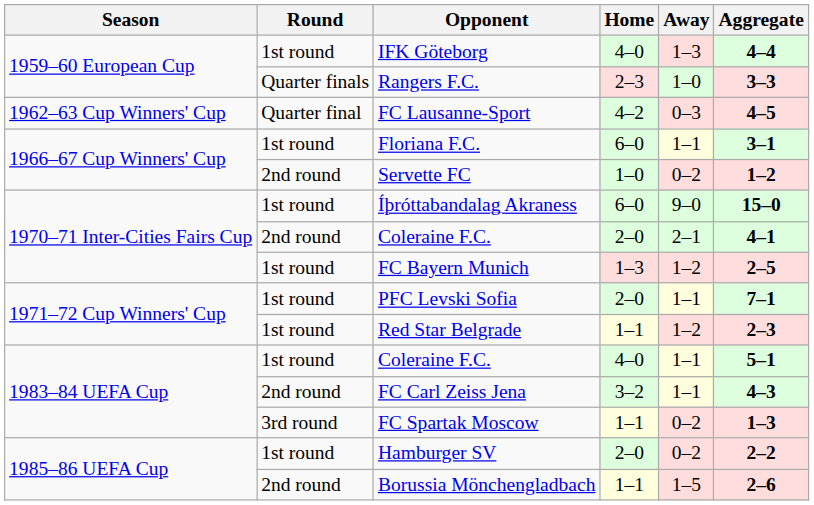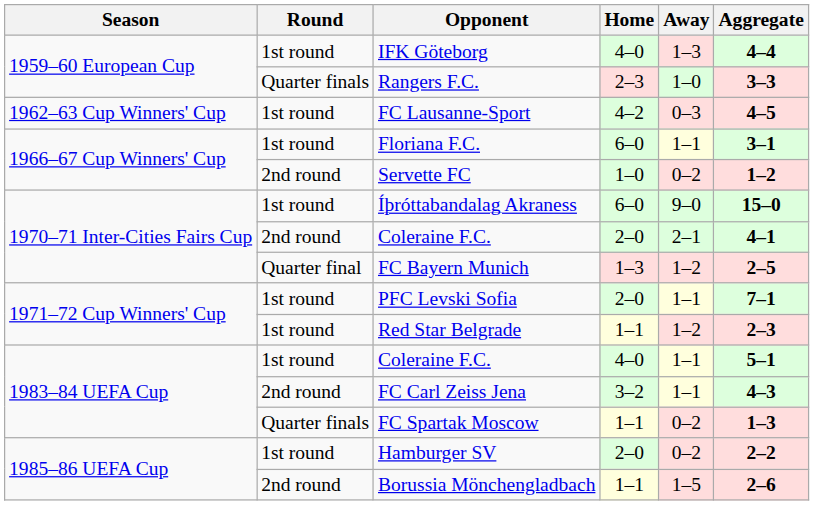(311, 112) Quarter final -> (298, 112) 1st round
(298, 267) 1st round -> (311, 267) Quarter final
(299, 422) 3rd round -> (315, 422) Quarter finals
